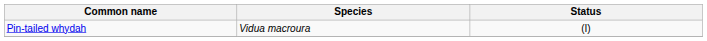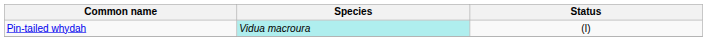(275, 28) no background -> (275, 28) paleturquoise background
